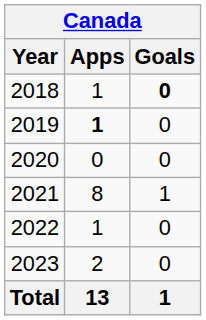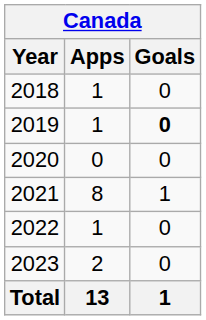(165, 90) bold -> (165, 90) normal
(97, 125) bold -> (97, 125) normal
(165, 125) normal -> (165, 125) bold
